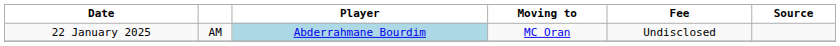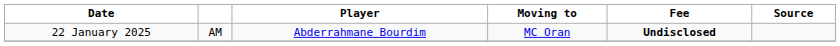(360, 32) lightblue background -> (360, 32) no background
(680, 32) normal -> (680, 32) bold
